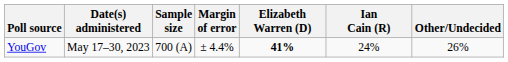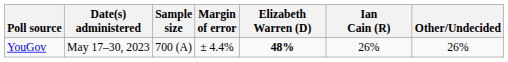(282, 47) 41% -> (282, 47) 48%
(369, 47) 24% -> (369, 47) 26%
